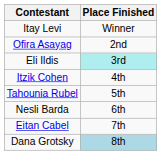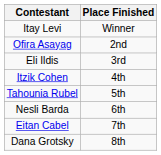(118, 61) paleturquoise background -> (118, 61) no background
(118, 142) lightblue background -> (118, 142) no background
